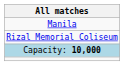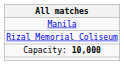(62, 50) lightblue background -> (62, 50) no background
